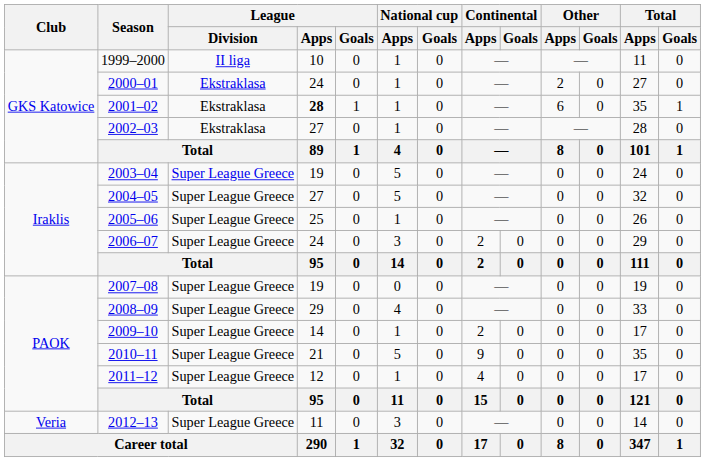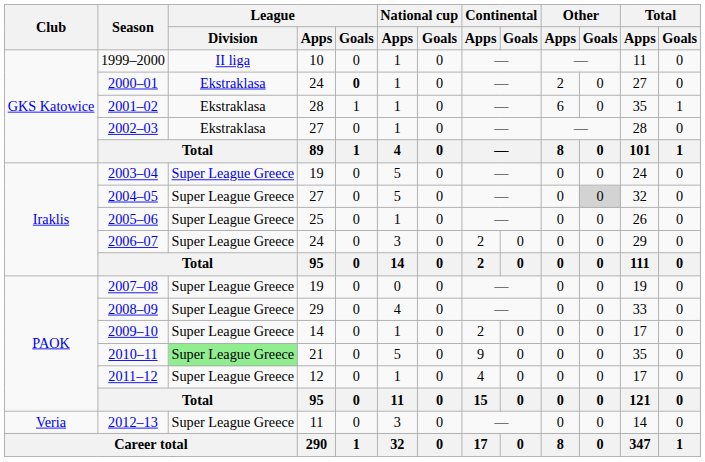(356, 83) normal -> (356, 83) bold
(316, 106) bold -> (316, 106) normal
(600, 196) no background -> (600, 196) lightgrey background
(233, 354) no background -> (233, 354) lightgreen background
